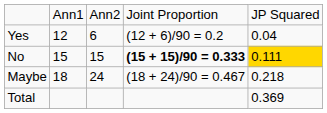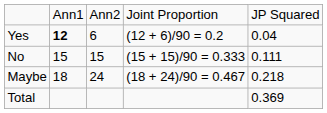(60, 35) normal -> (60, 35) bold
(186, 56) bold -> (186, 56) normal
(267, 56) gold background -> (267, 56) no background
